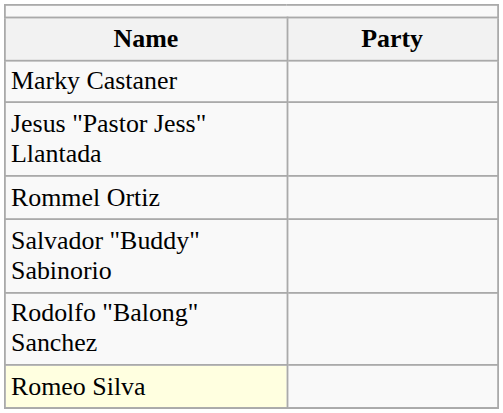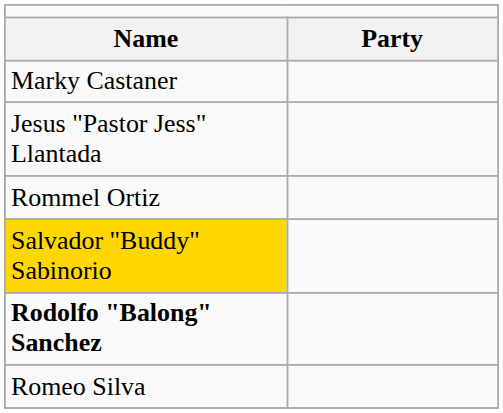(105, 255) no background -> (105, 255) gold background
(105, 328) normal -> (111, 328) bold
(78, 386) lightyellow background -> (78, 386) no background
